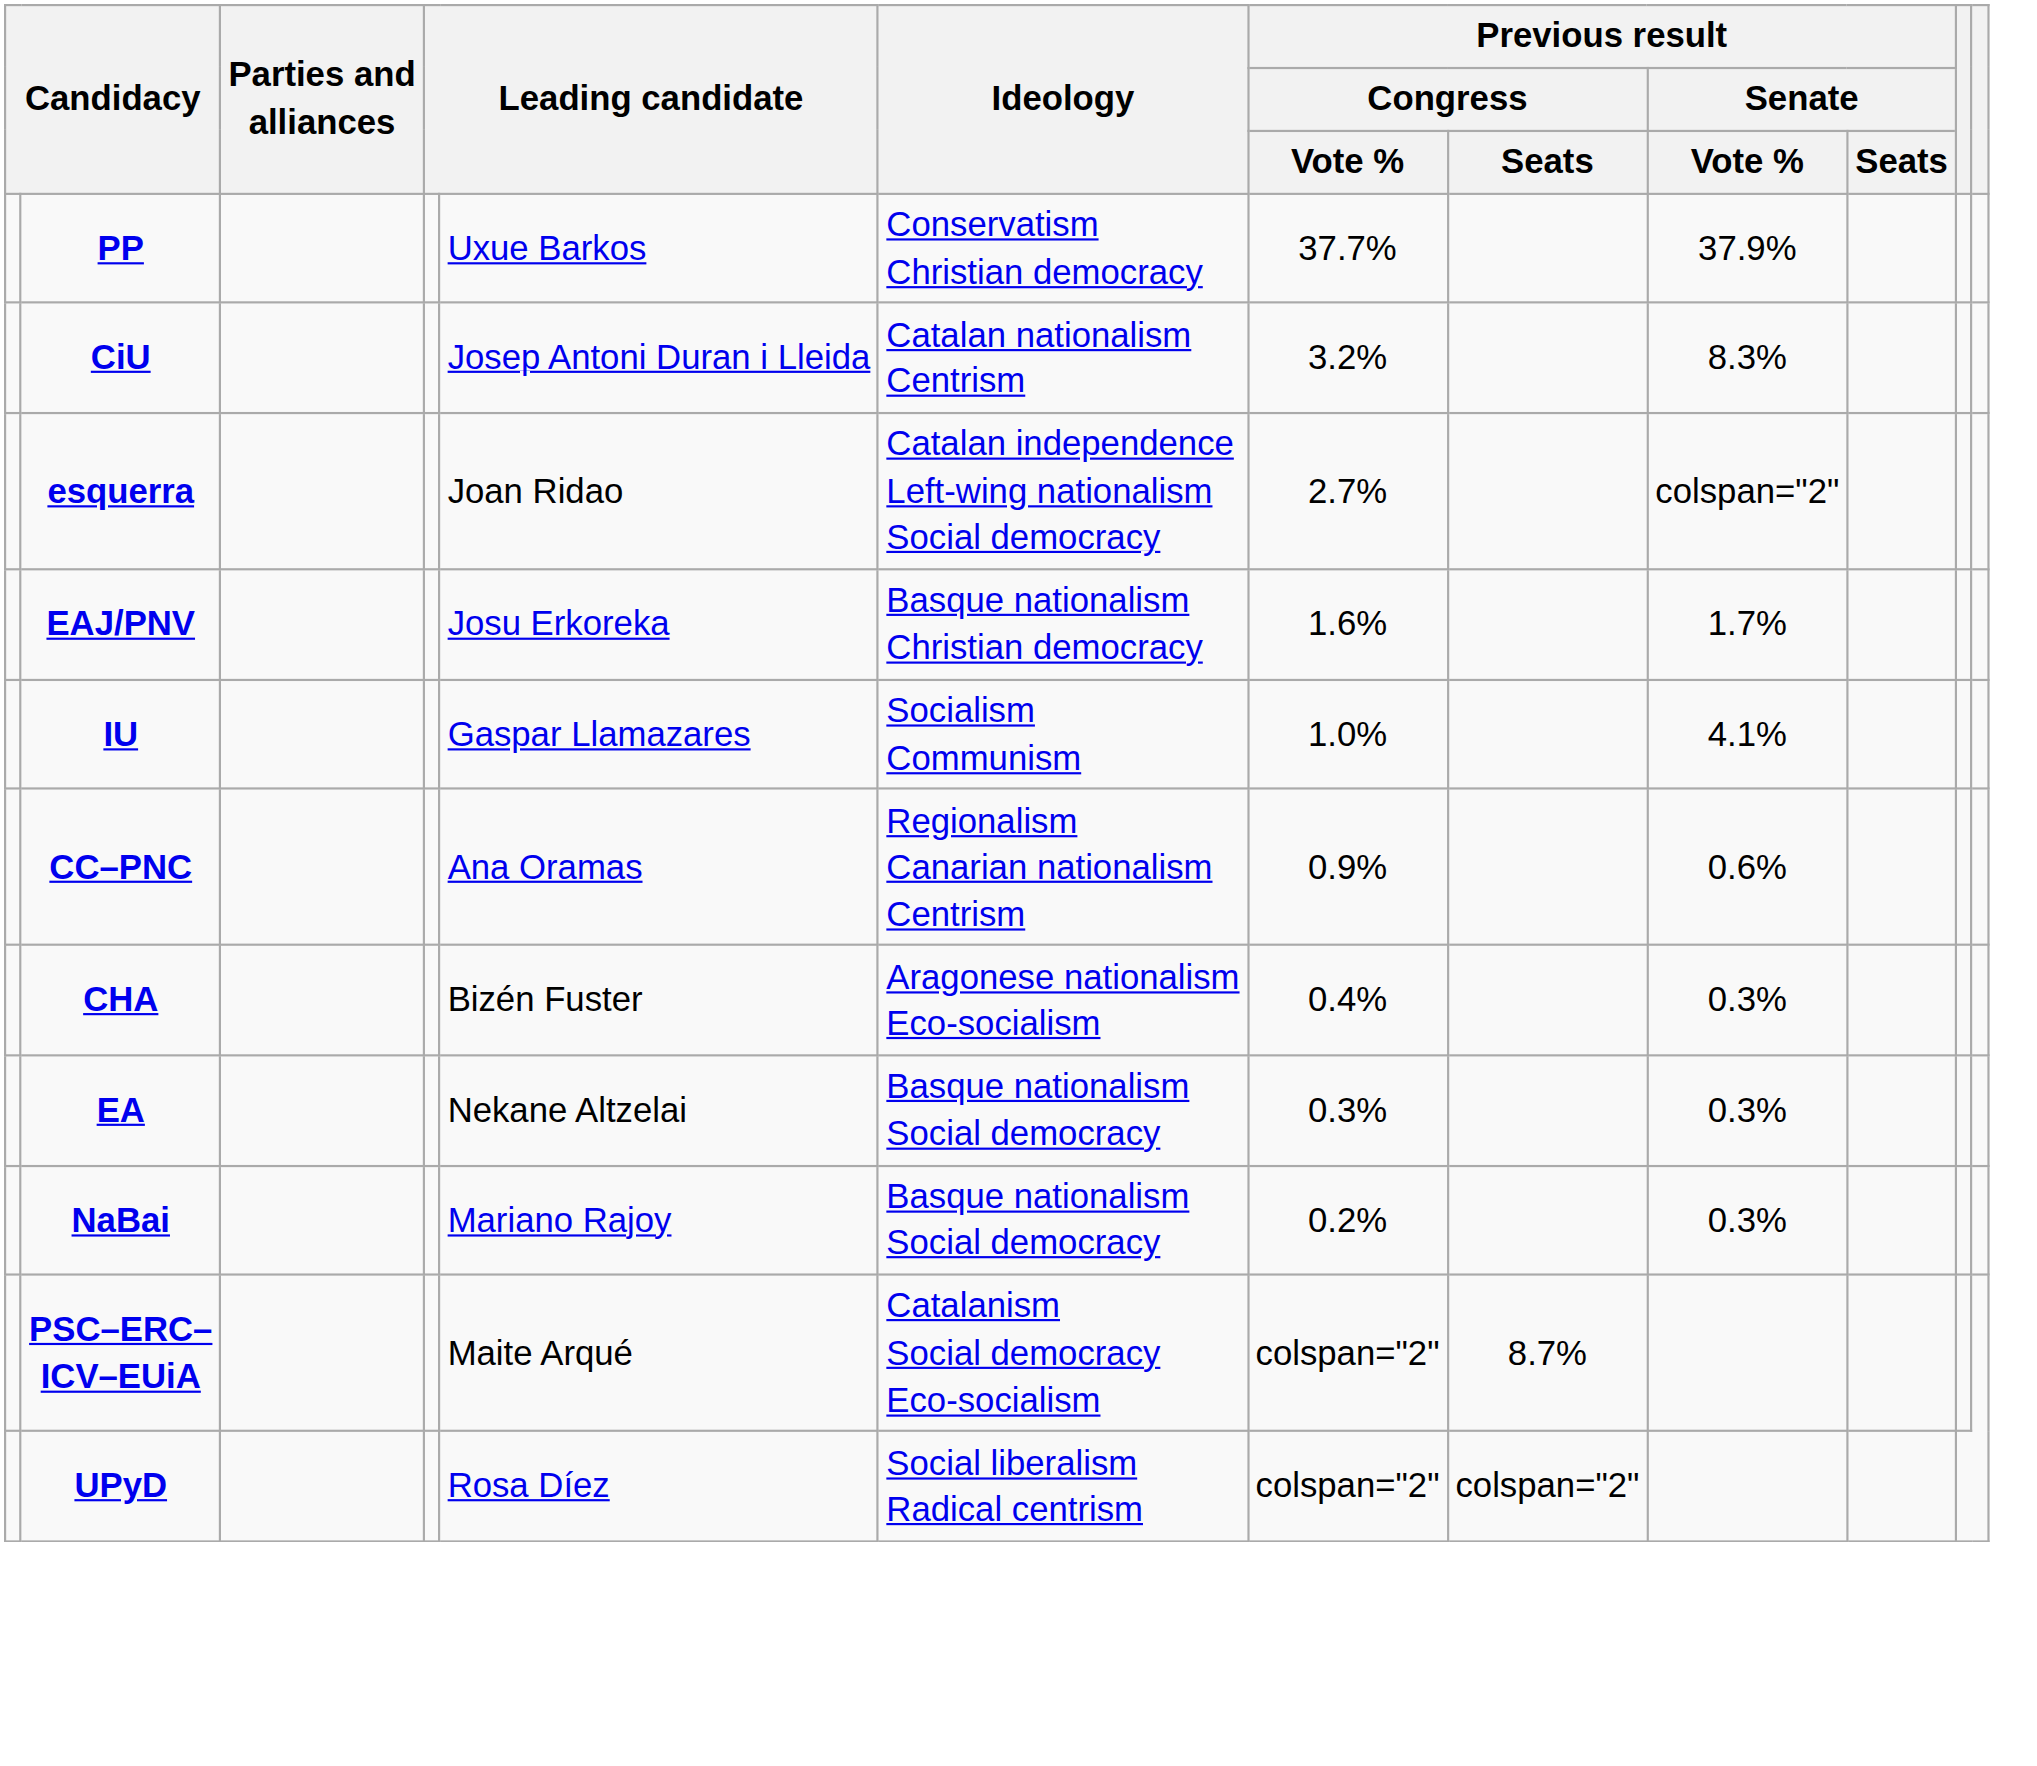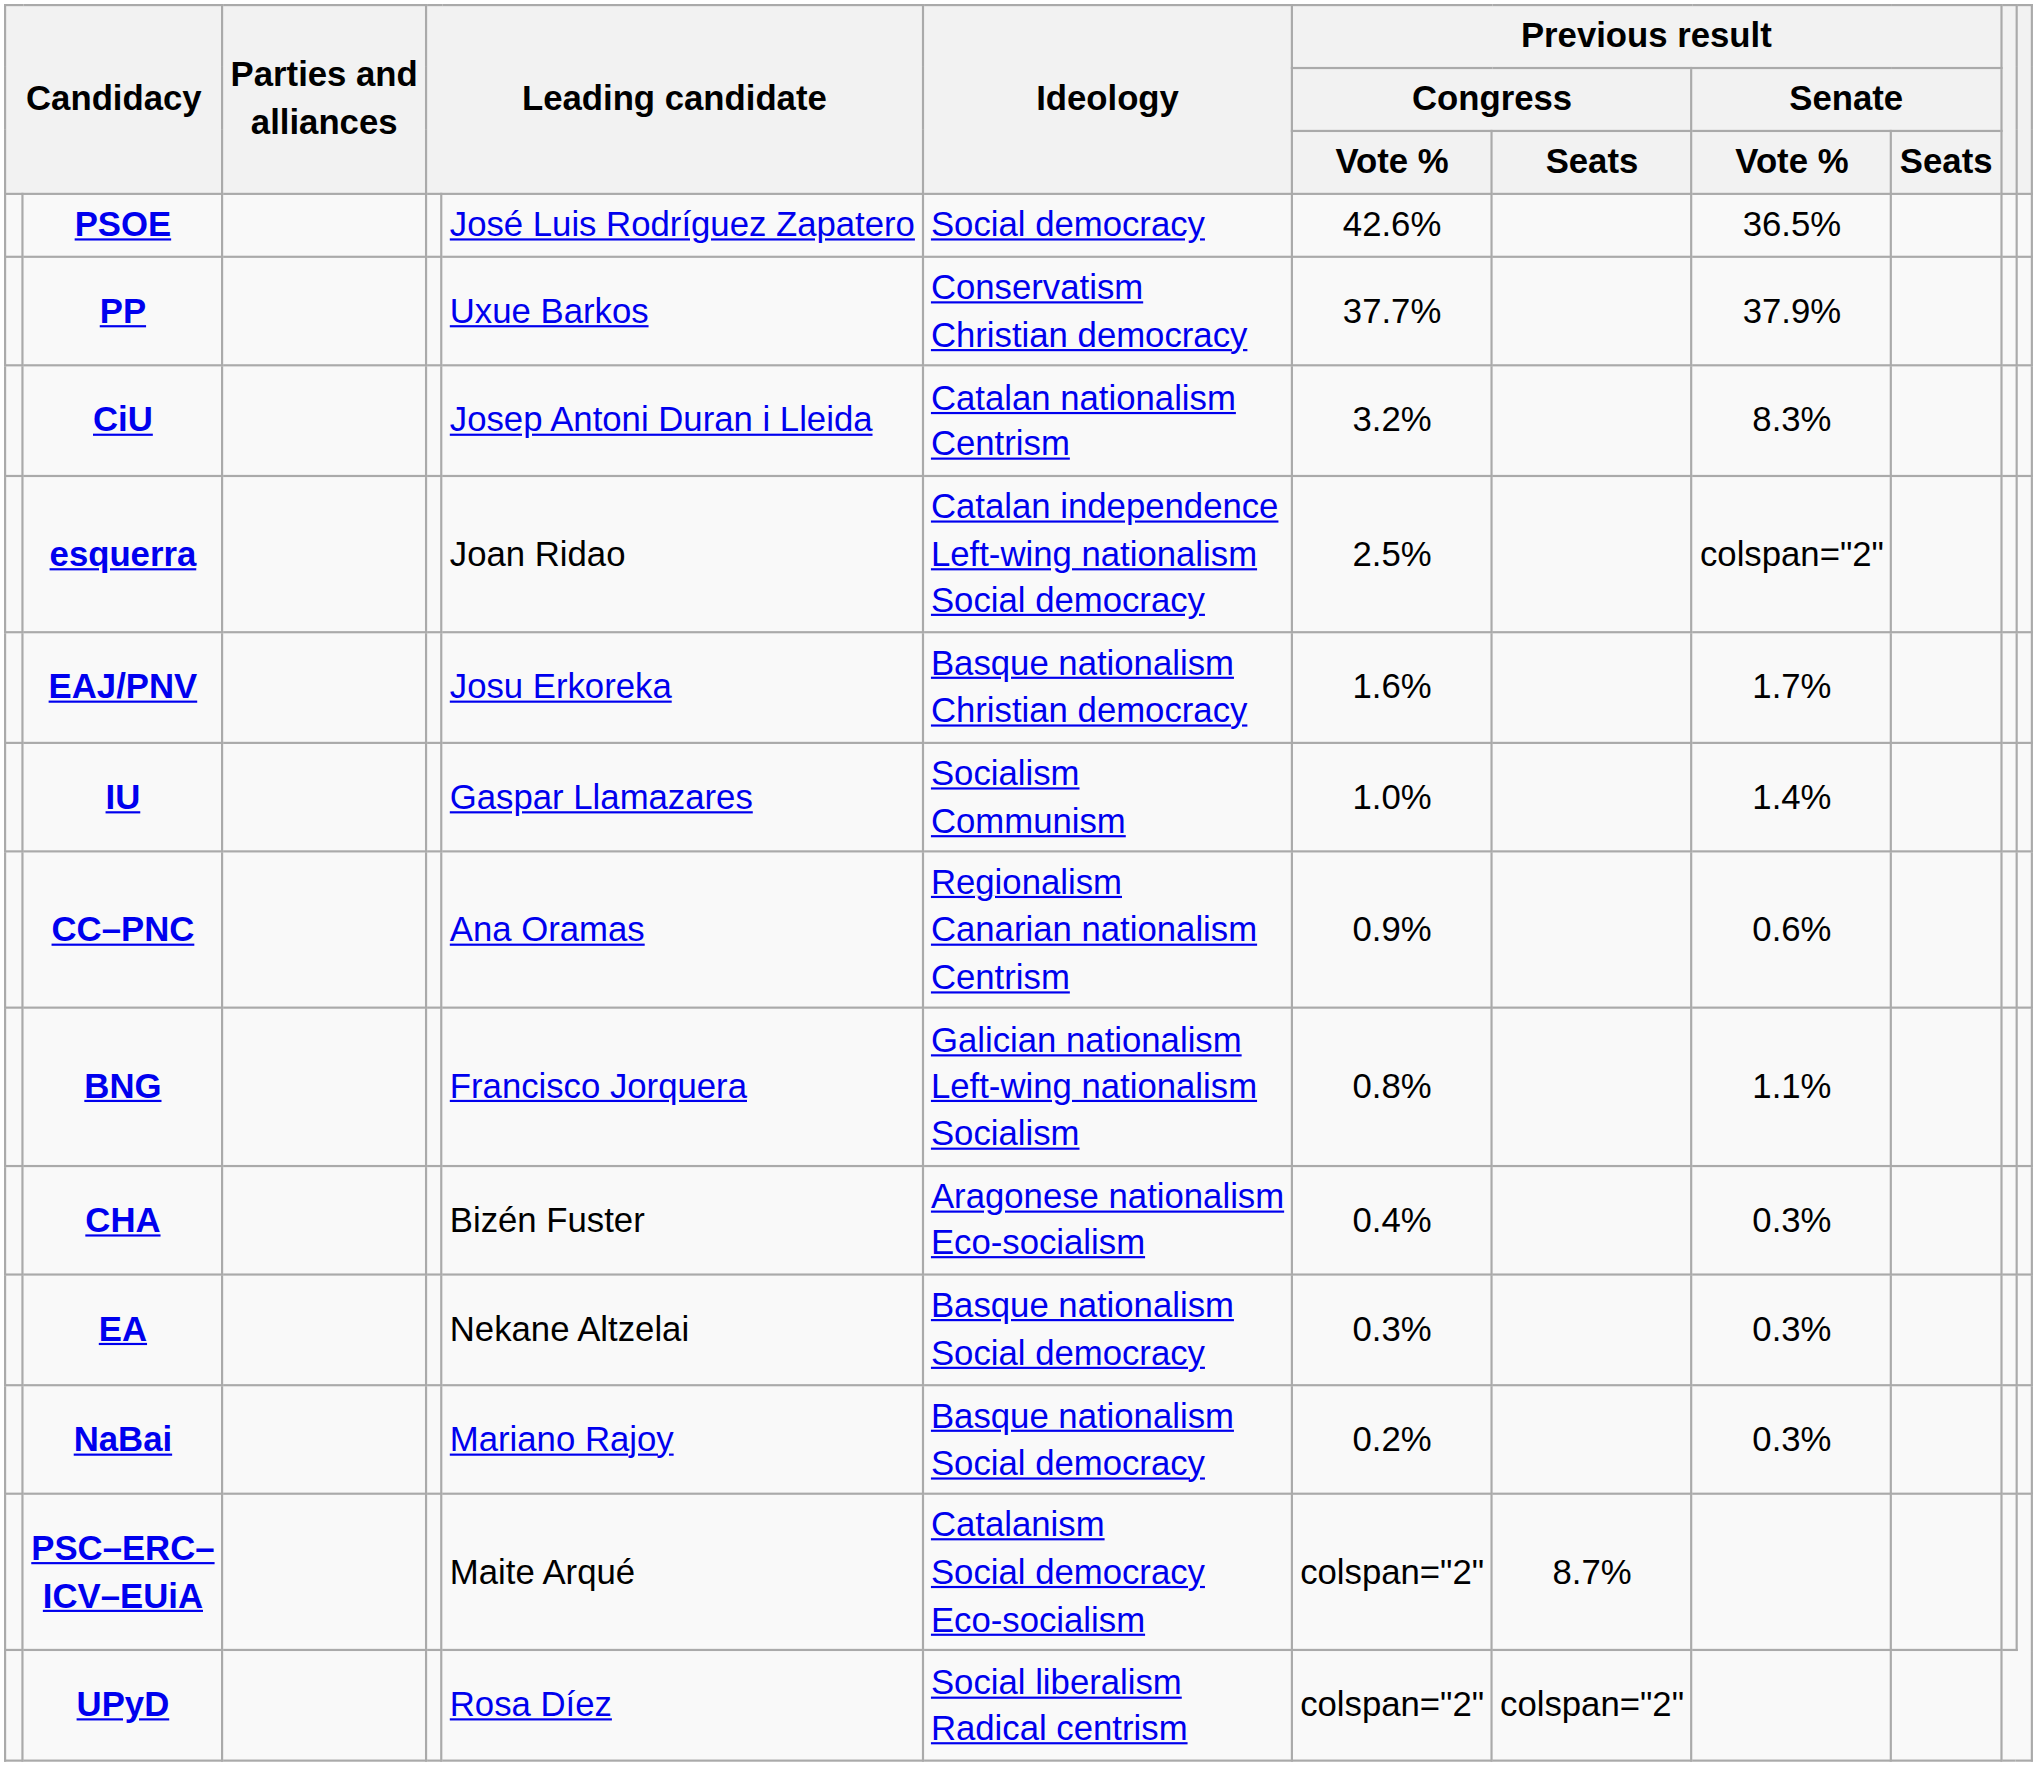+ row: (123, 224)
(1348, 491) 2.7% -> (1392, 554) 2.5%
(1747, 734) 4.1% -> (1792, 796) 1.4%
+ row: (123, 1086)
